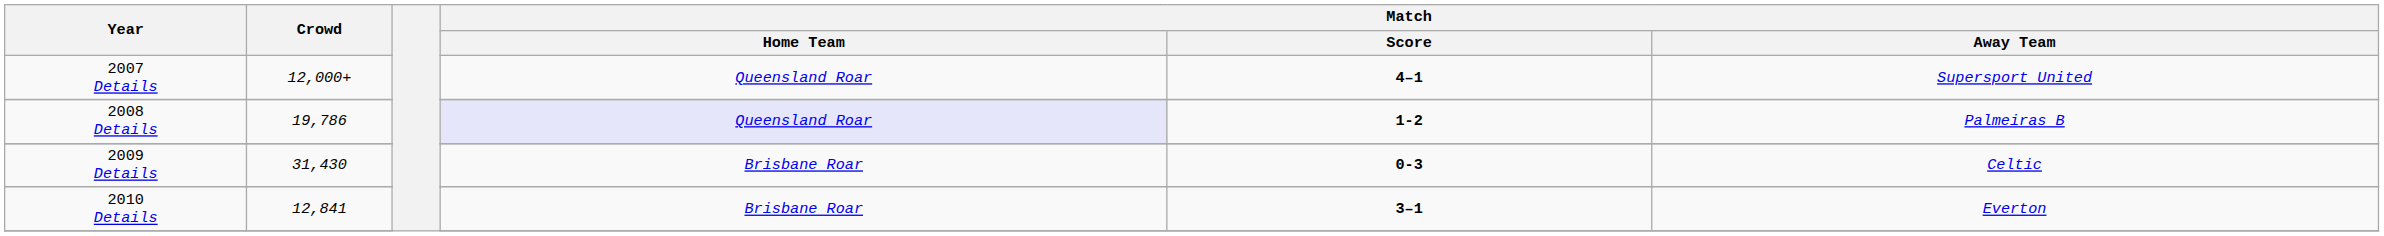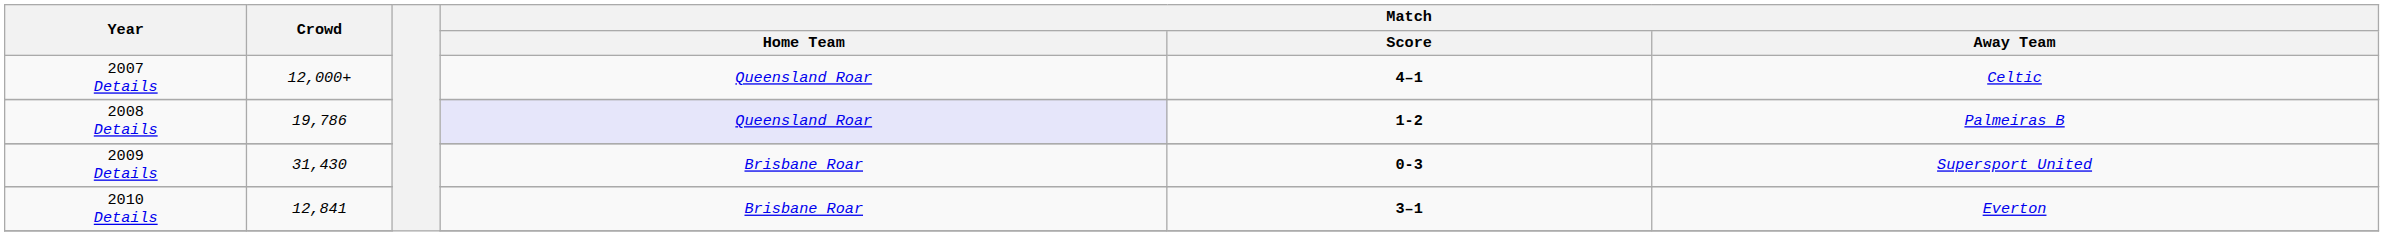(2015, 77) Supersport United -> (2015, 77) Celtic
(2015, 165) Celtic -> (2015, 165) Supersport United
